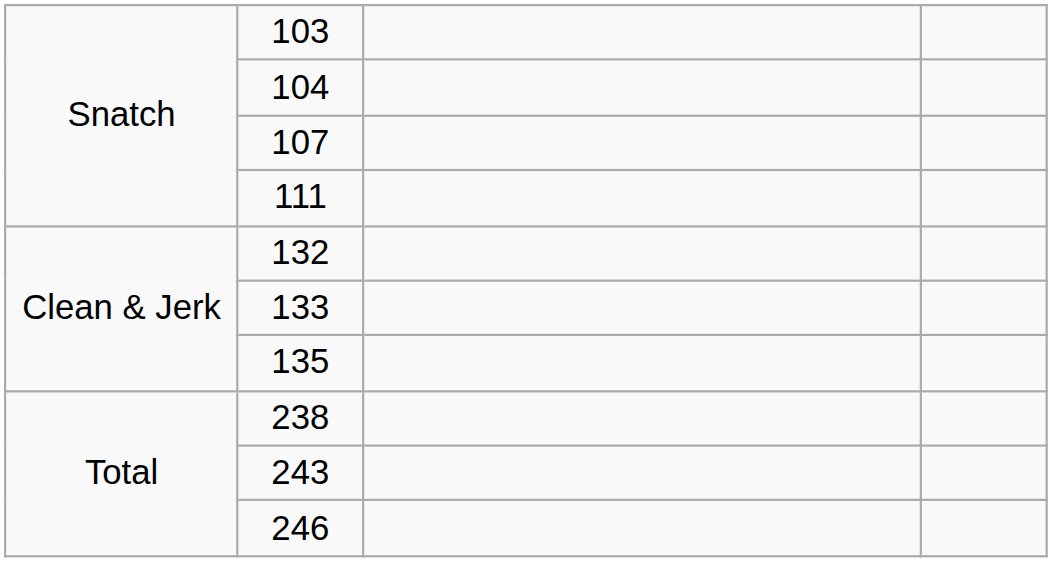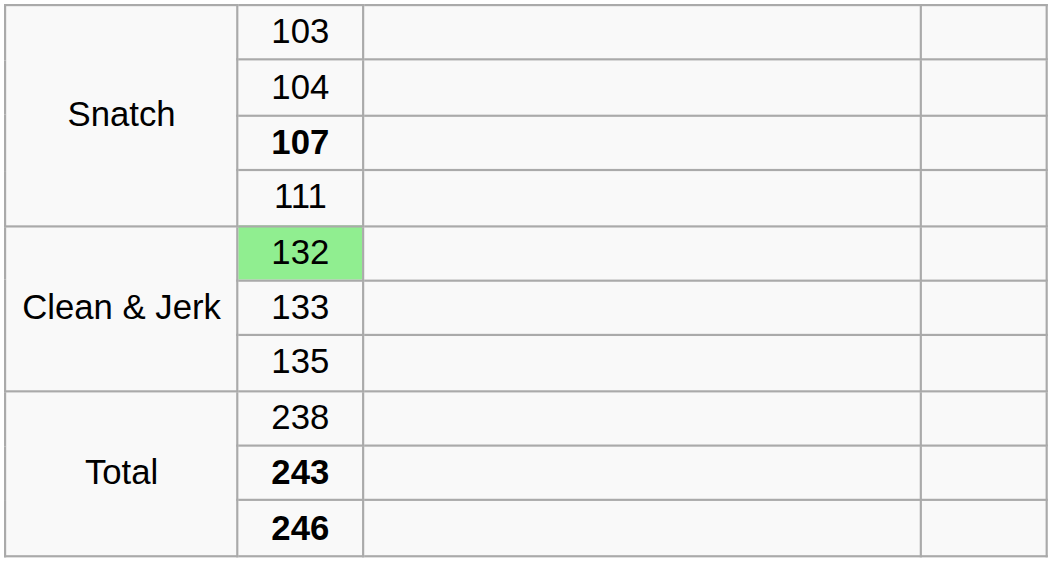(300, 142) normal -> (300, 142) bold
(300, 252) no background -> (300, 252) lightgreen background
(300, 472) normal -> (300, 472) bold
(300, 527) normal -> (300, 527) bold
